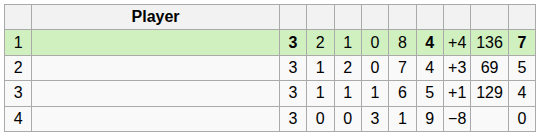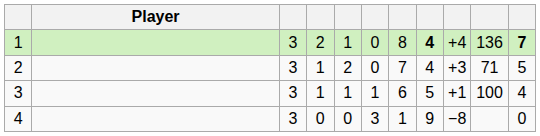(293, 42) bold -> (293, 42) normal
(490, 67) 69 -> (490, 67) 71
(490, 93) 129 -> (490, 93) 100
